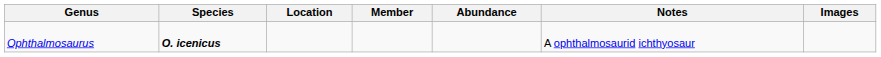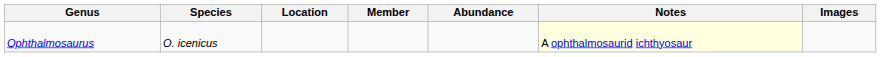(191, 43) bold -> (190, 43) normal
(619, 43) no background -> (617, 43) lightyellow background
